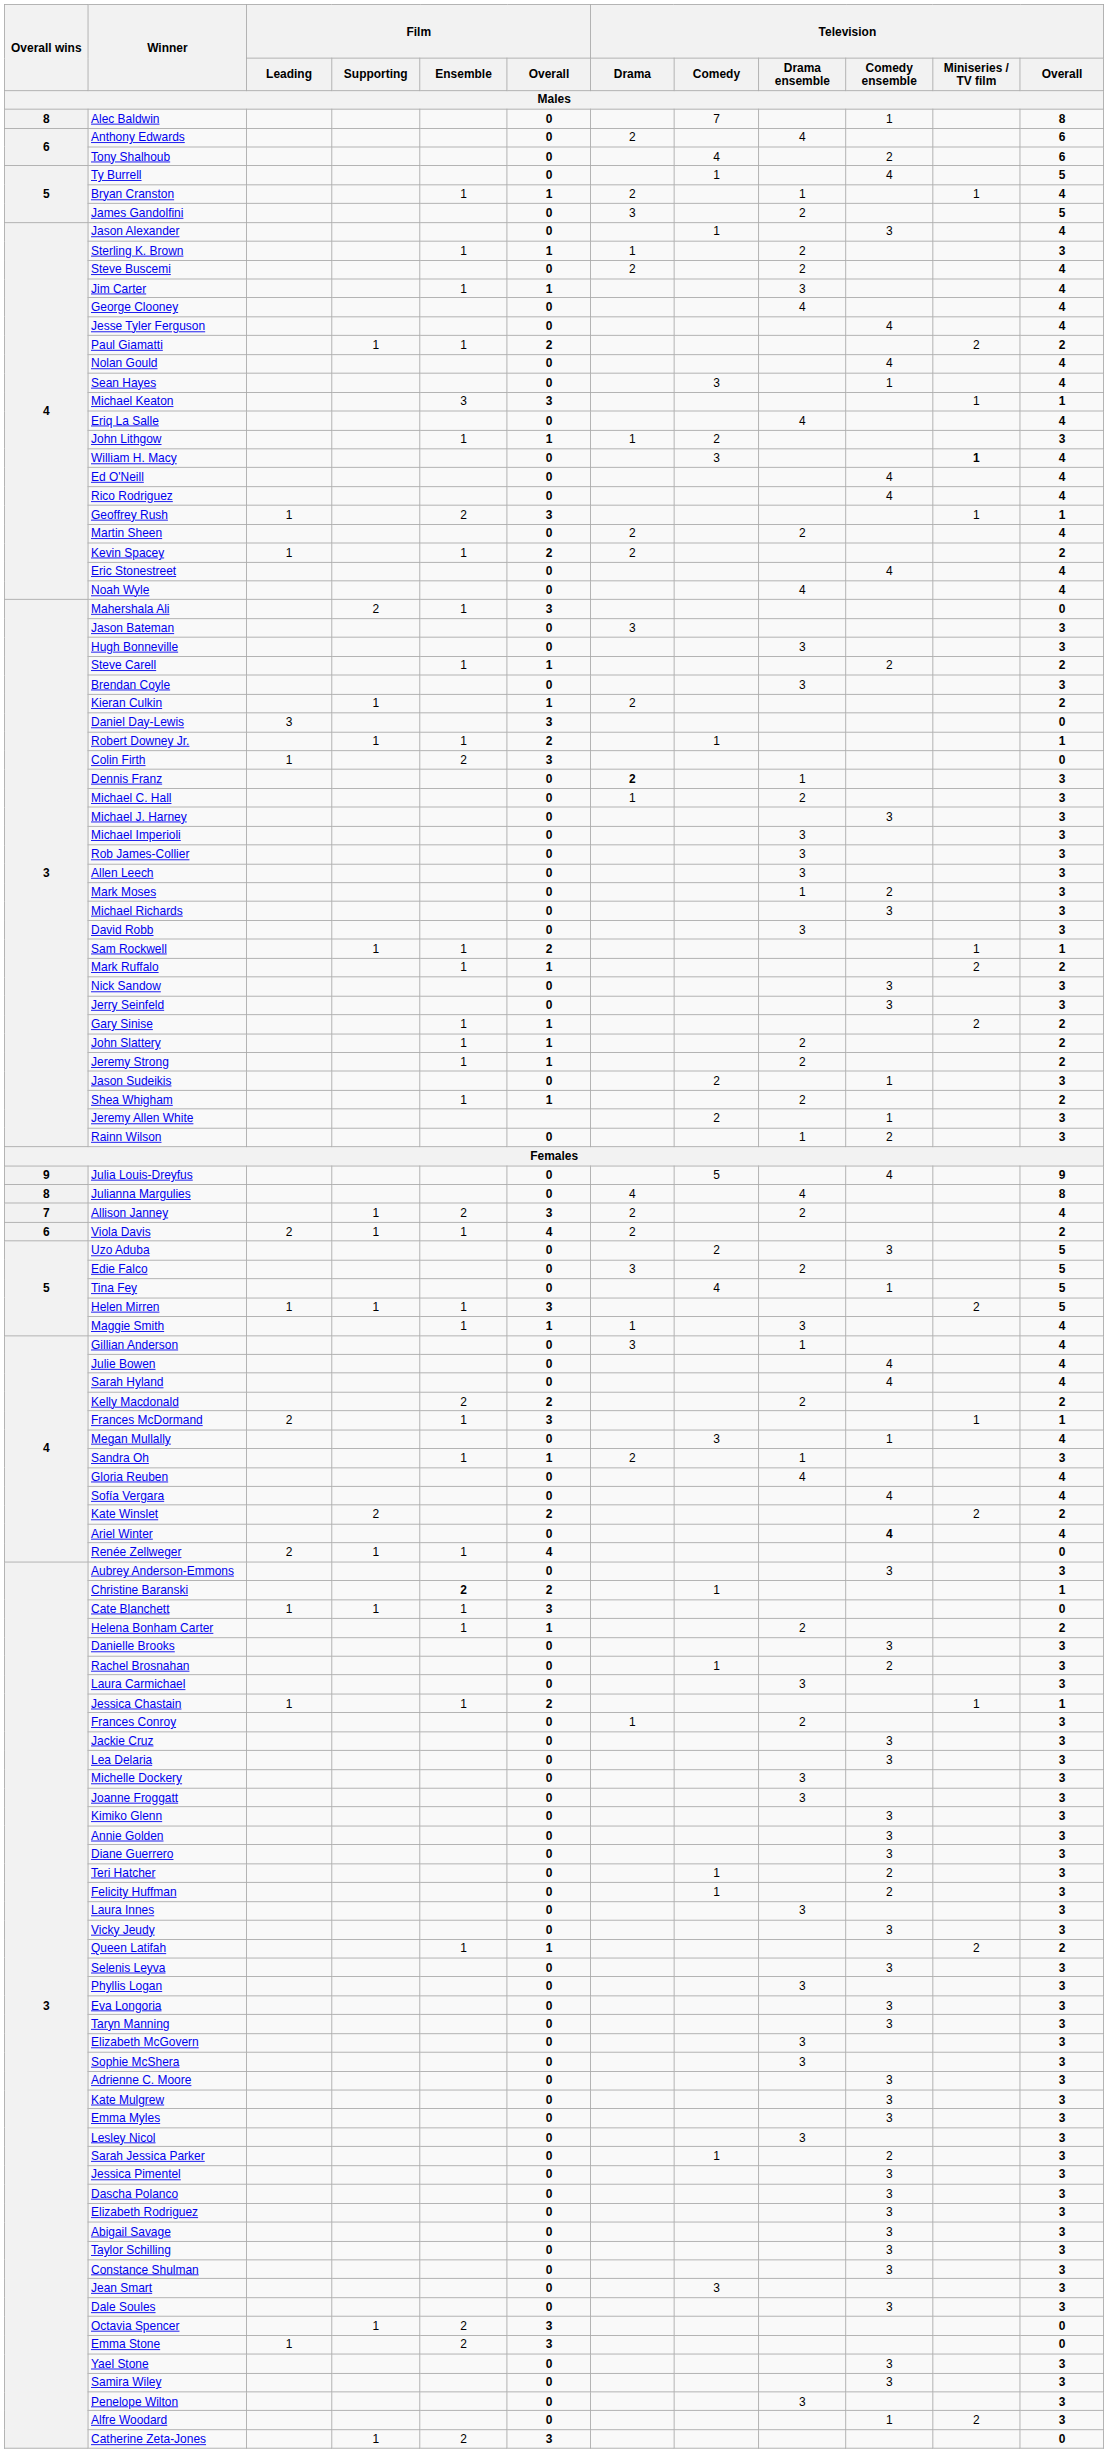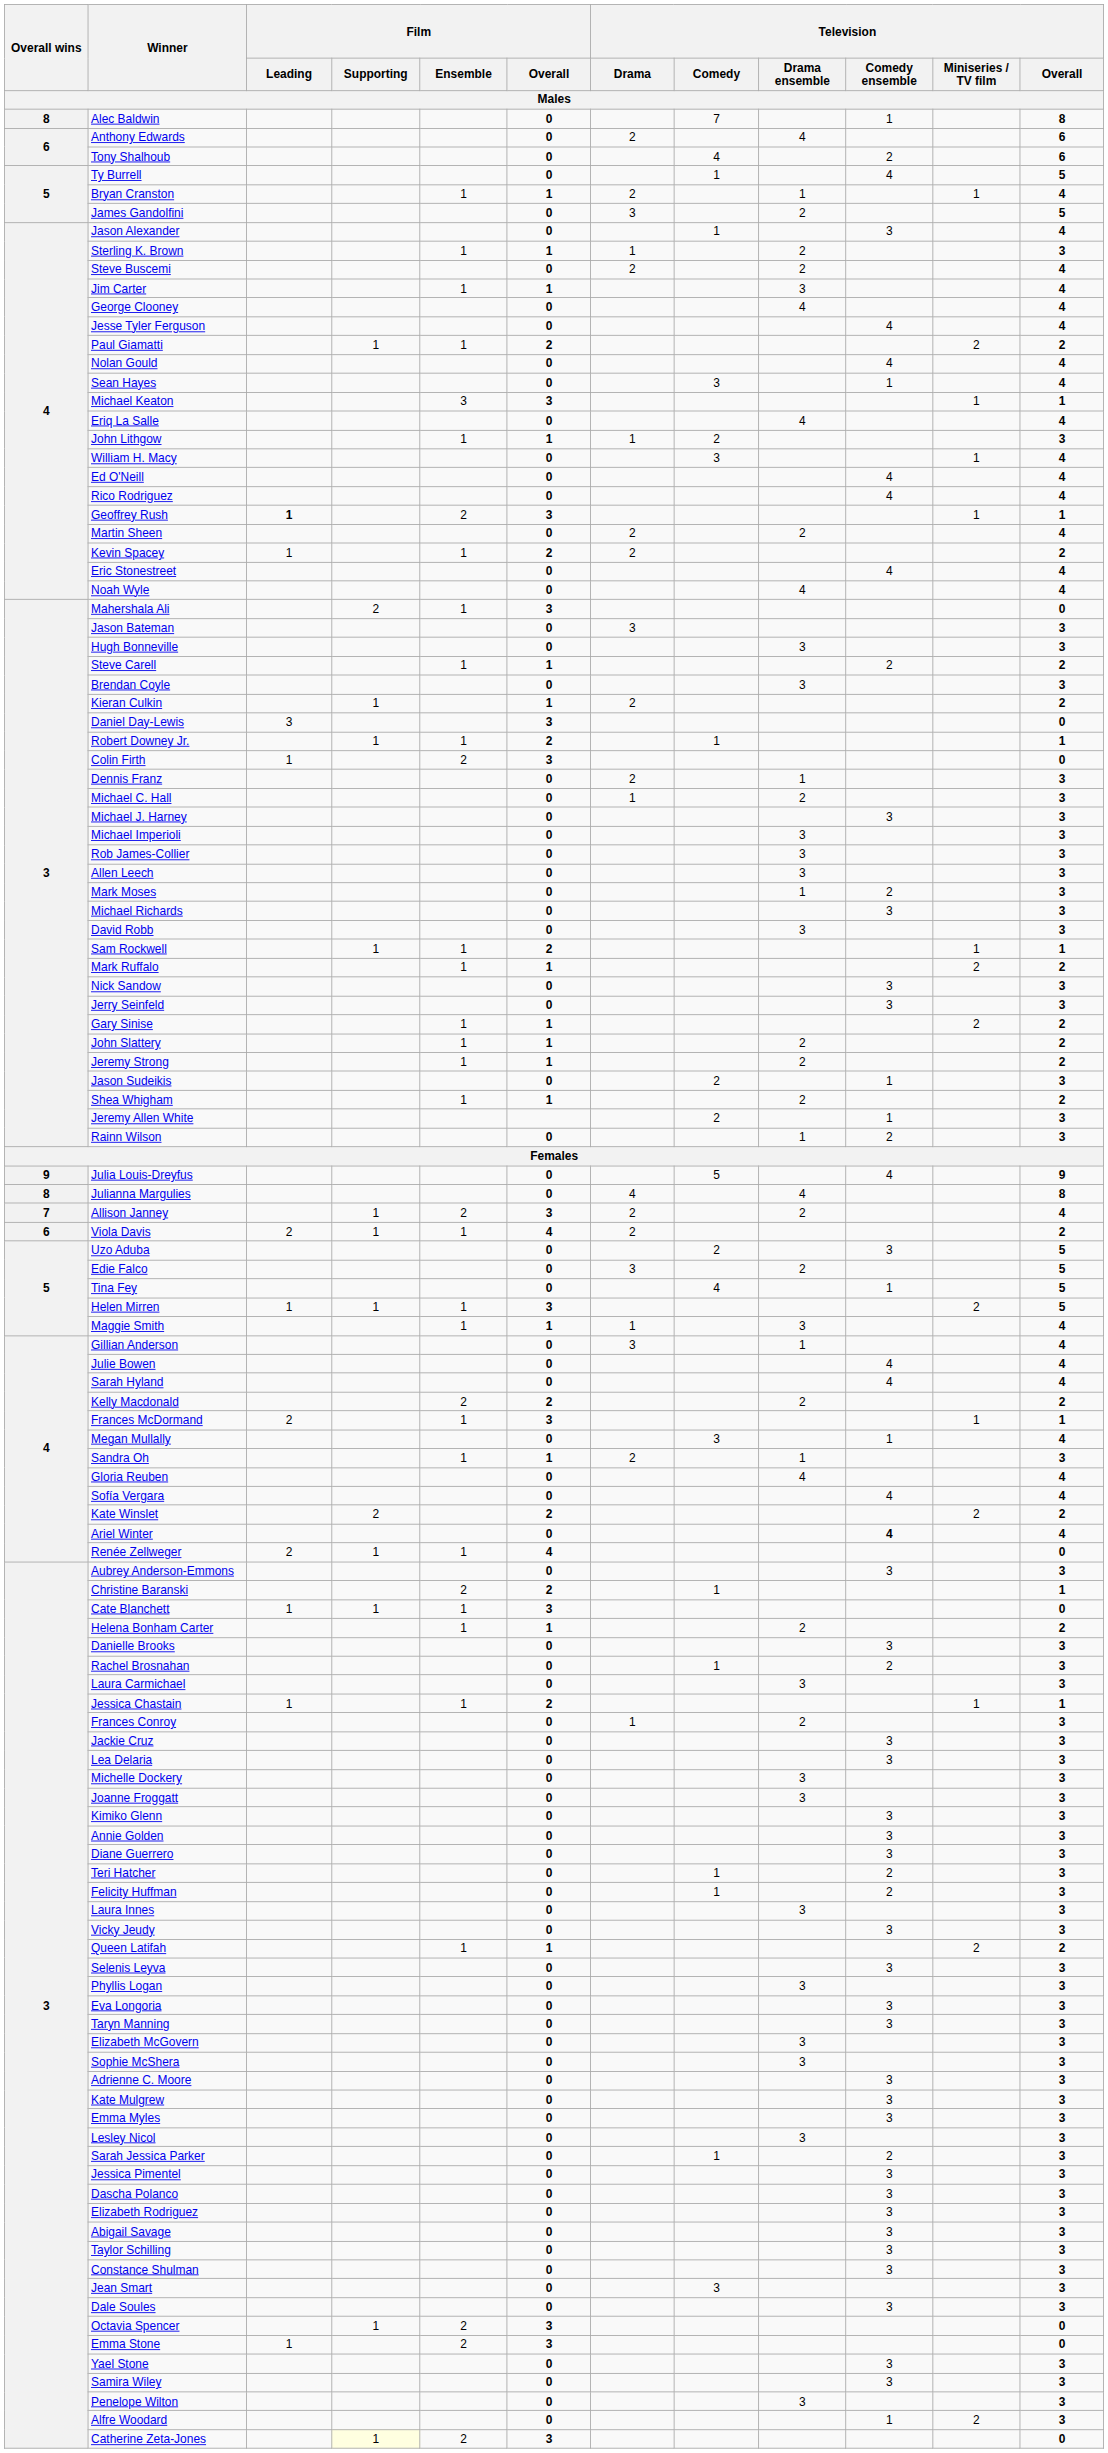(976, 458) bold -> (976, 458) normal
(289, 514) normal -> (289, 514) bold
(632, 779) bold -> (632, 779) normal
(464, 1590) bold -> (464, 1590) normal
(376, 2439) no background -> (376, 2439) lightyellow background
